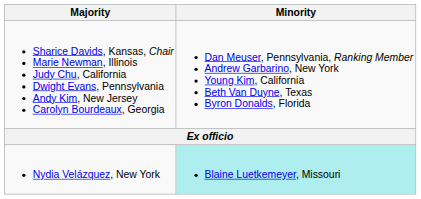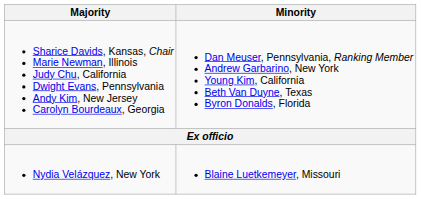(296, 175) paleturquoise background -> (296, 175) no background
